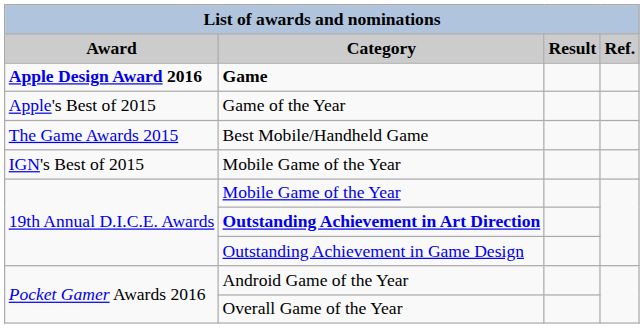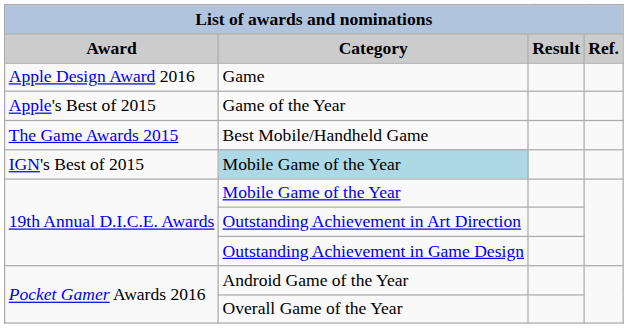(105, 77) bold -> (102, 77) normal
(245, 77) bold -> (244, 77) normal
(312, 164) no background -> (312, 164) lightblue background
(381, 222) bold -> (372, 222) normal
